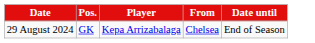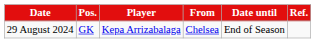+ column: (299, 12)
